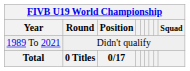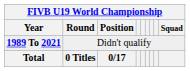(34, 43) normal -> (34, 43) bold
